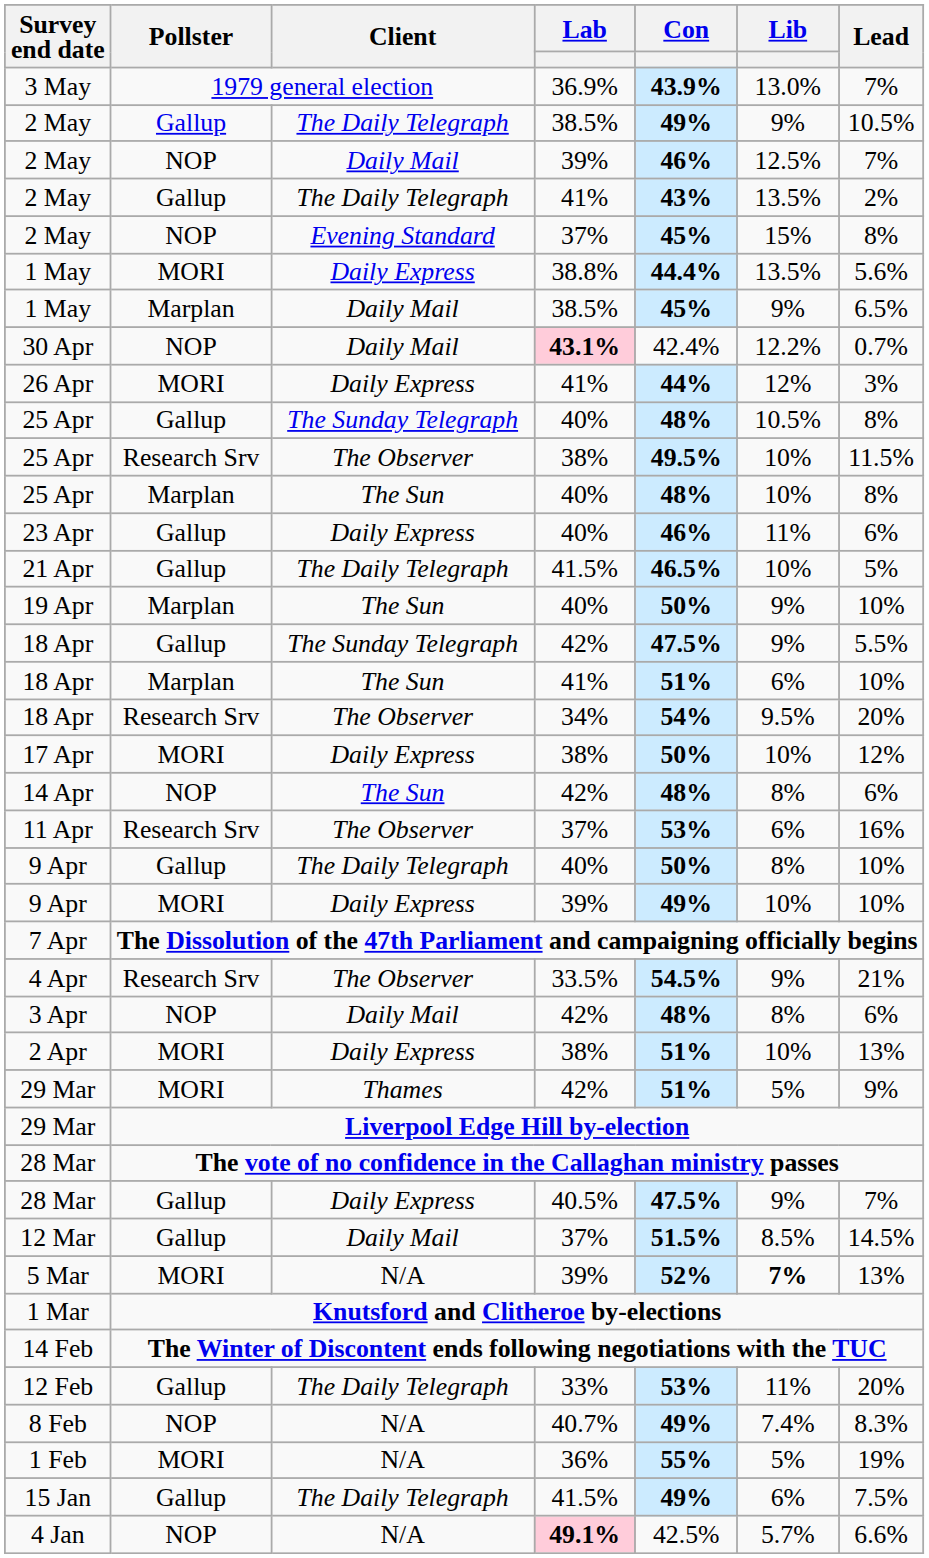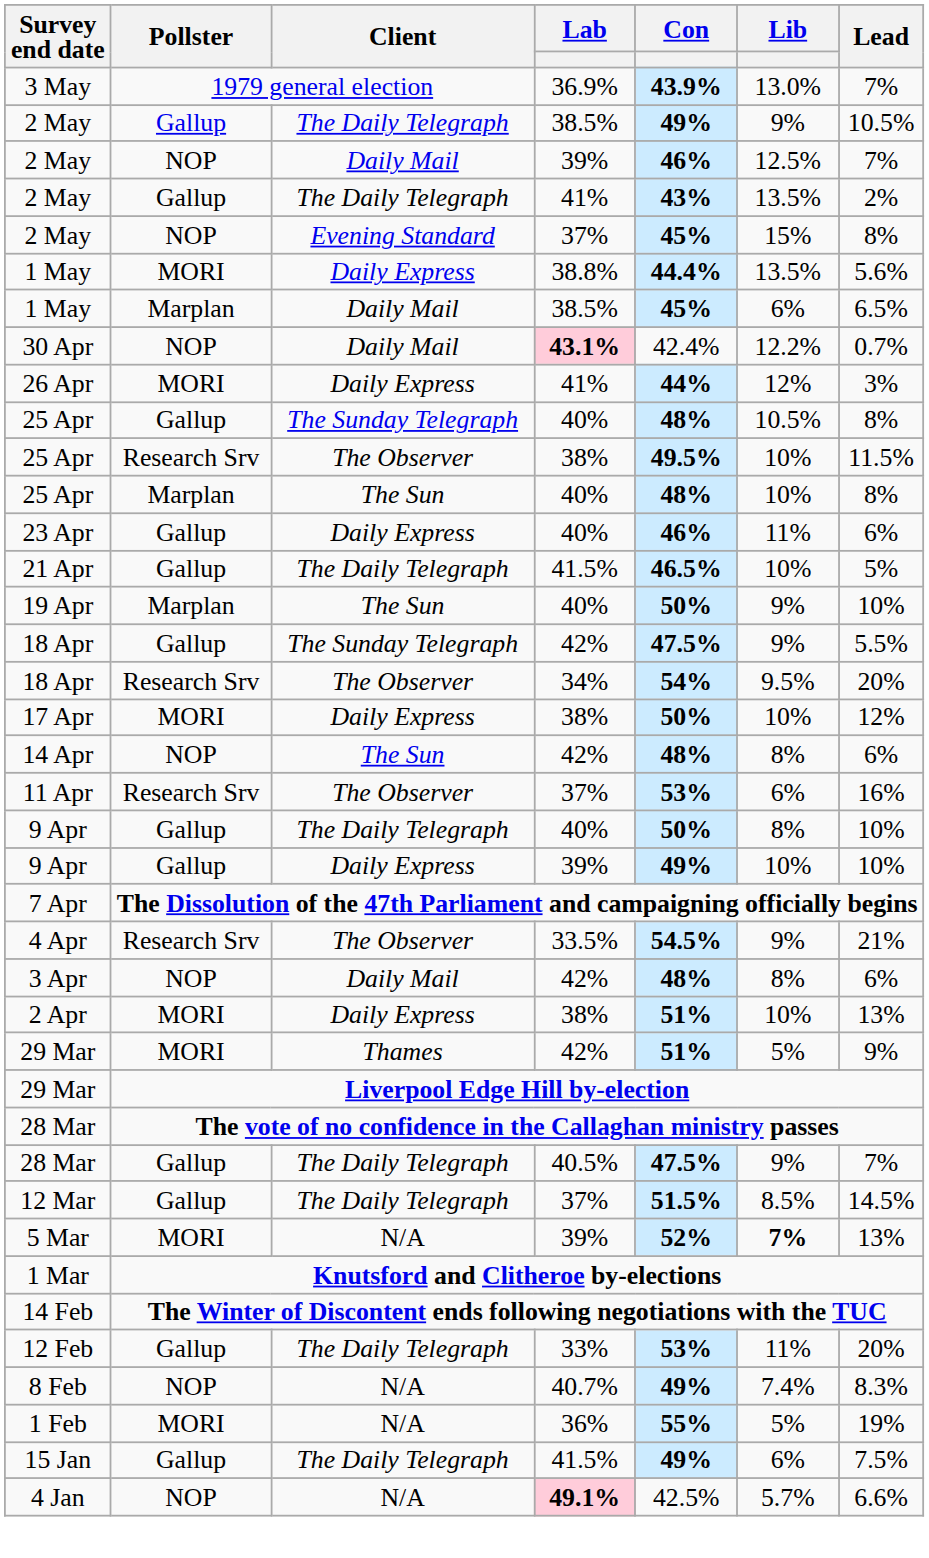(788, 309) 9% -> (788, 309) 6%
- row: (58, 680)
(191, 903) MORI -> (191, 866) Gallup
(403, 1200) Daily Express -> (403, 1163) The Daily Telegraph
(403, 1237) Daily Mail -> (403, 1200) The Daily Telegraph
